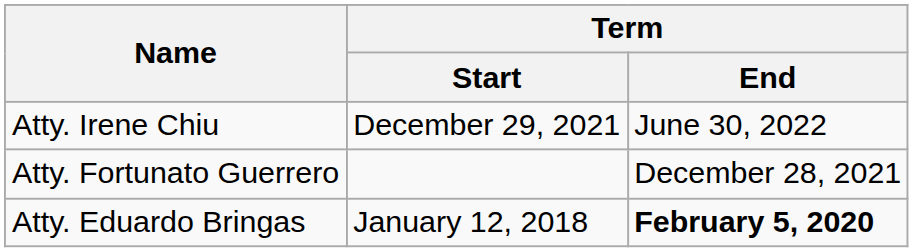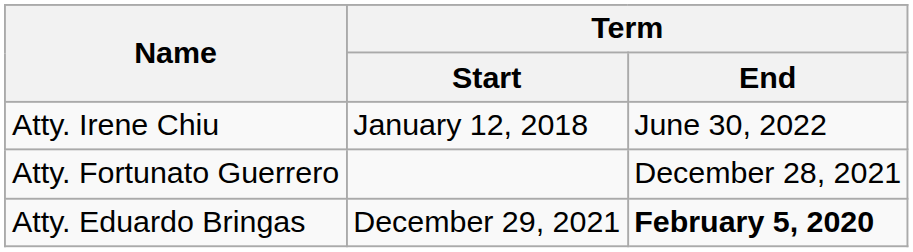(487, 125) December 29, 2021 -> (471, 125) January 12, 2018
(471, 221) January 12, 2018 -> (487, 221) December 29, 2021
